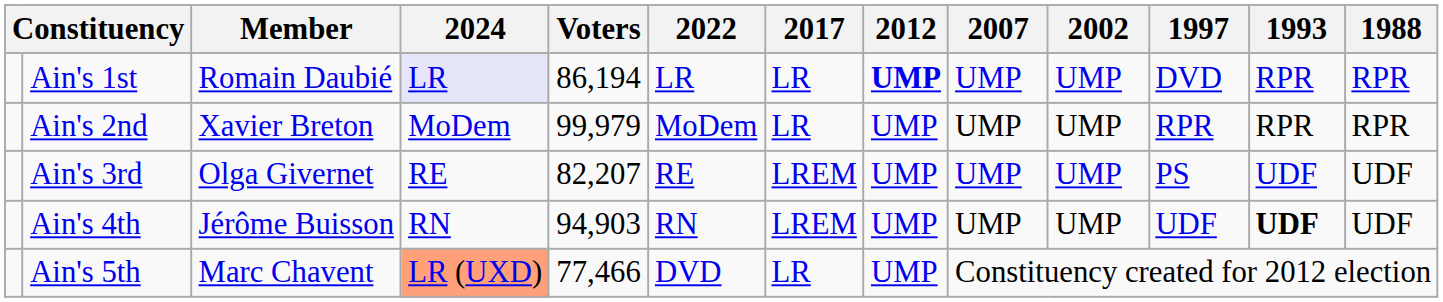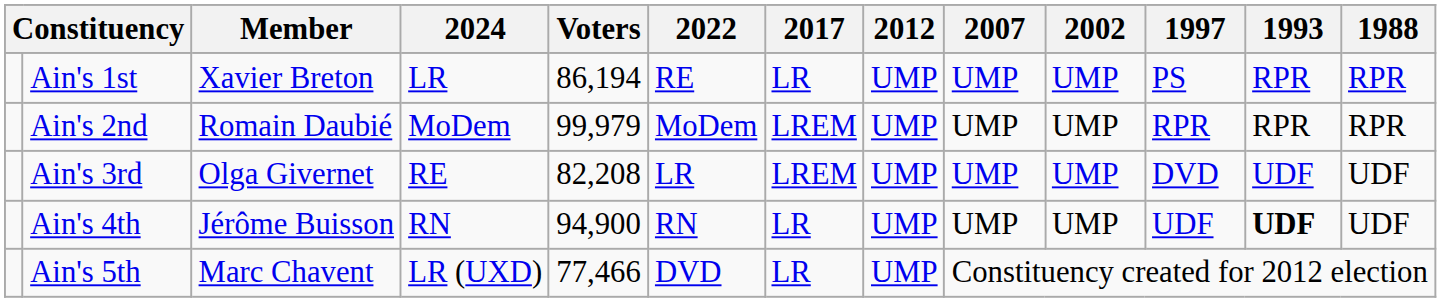(295, 77) Romain Daubié -> (286, 77) Xavier Breton
(428, 77) lavender background -> (428, 77) no background
(675, 77) LR -> (675, 77) RE
(906, 77) bold -> (904, 77) normal
(1189, 77) DVD -> (1169, 77) PS
(286, 126) Xavier Breton -> (295, 126) Romain Daubié
(791, 126) LR -> (814, 126) LREM
(599, 175) 82,207 -> (599, 175) 82,208
(675, 175) RE -> (675, 175) LR
(1172, 175) PS -> (1185, 175) DVD
(599, 223) 94,903 -> (599, 223) 94,900
(814, 223) LREM -> (791, 223) LR
(475, 272) lightsalmon background -> (475, 272) no background
